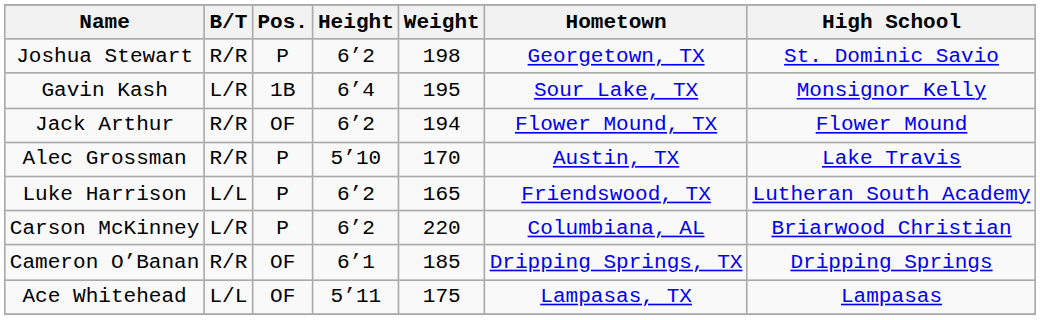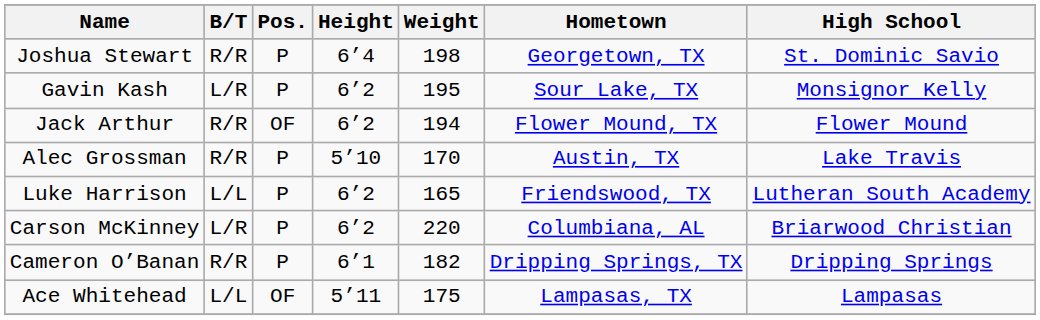(356, 56) 6’2 -> (356, 56) 6’4
(283, 91) 1B -> (283, 91) P
(356, 91) 6’4 -> (356, 91) 6’2
(283, 262) OF -> (283, 262) P
(442, 262) 185 -> (442, 262) 182
